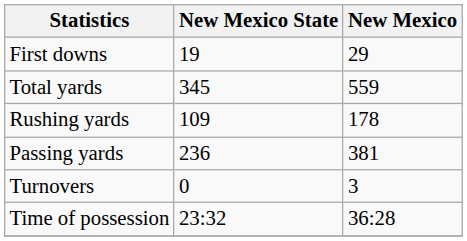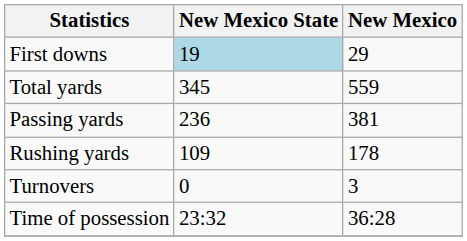(189, 53) no background -> (189, 53) lightblue background
rows swapped: (69, 119) <-> (66, 152)
